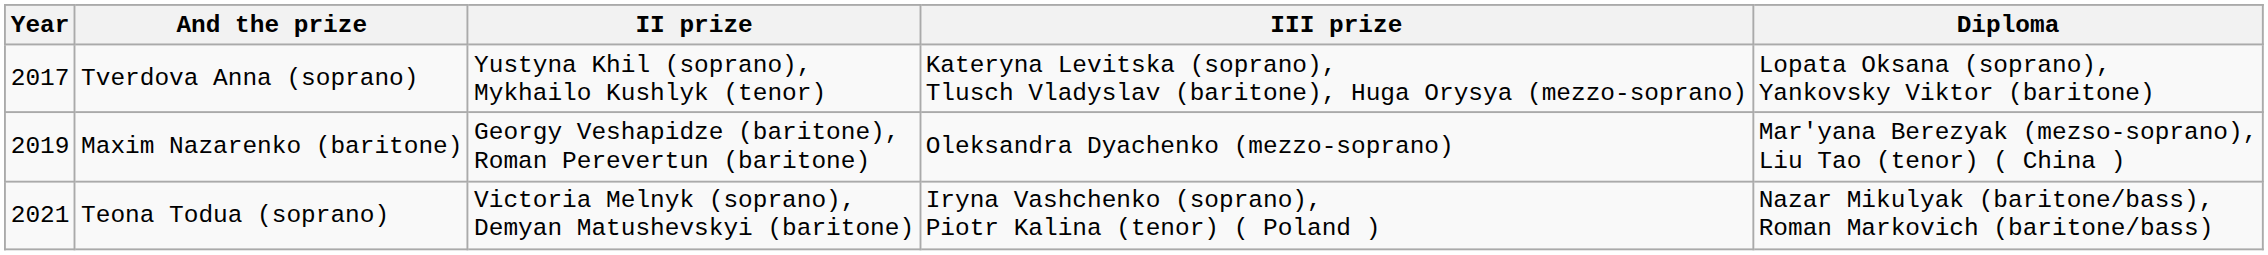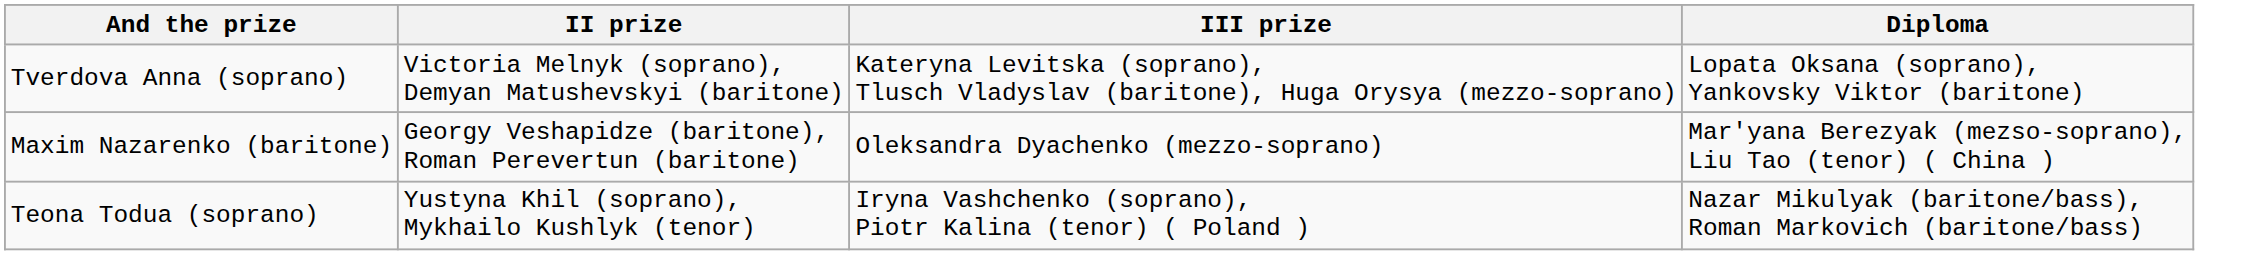- column: (40, 25)
(650, 79) Yustyna Khil (soprano), Mykhailo Kushlyk (tenor) -> (624, 79) Victoria Melnyk (soprano), Demyan Matushevskyi (baritone)
(694, 215) Victoria Melnyk (soprano), Demyan Matushevskyi (baritone) -> (580, 215) Yustyna Khil (soprano), Mykhailo Kushlyk (tenor)
